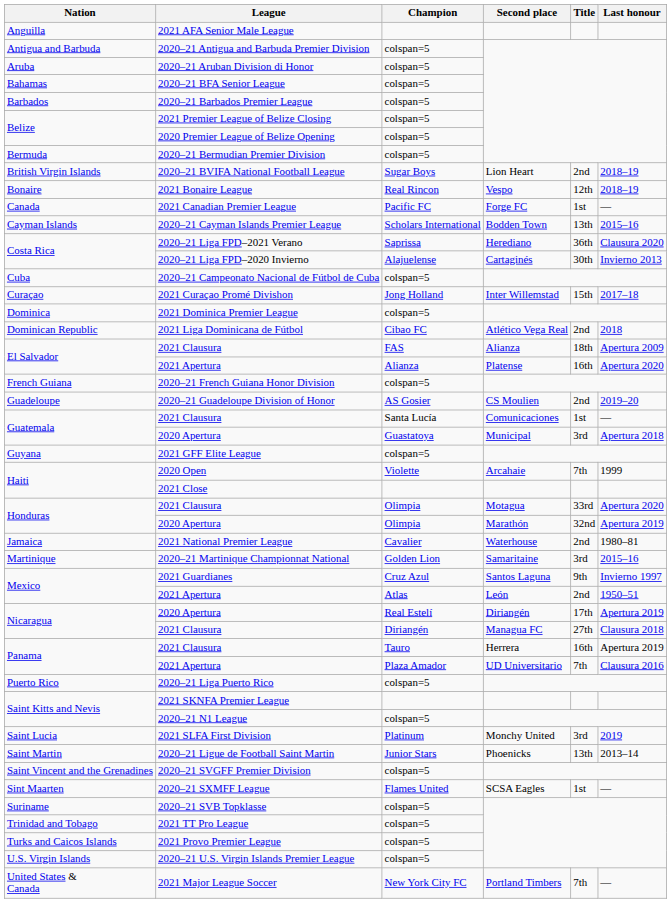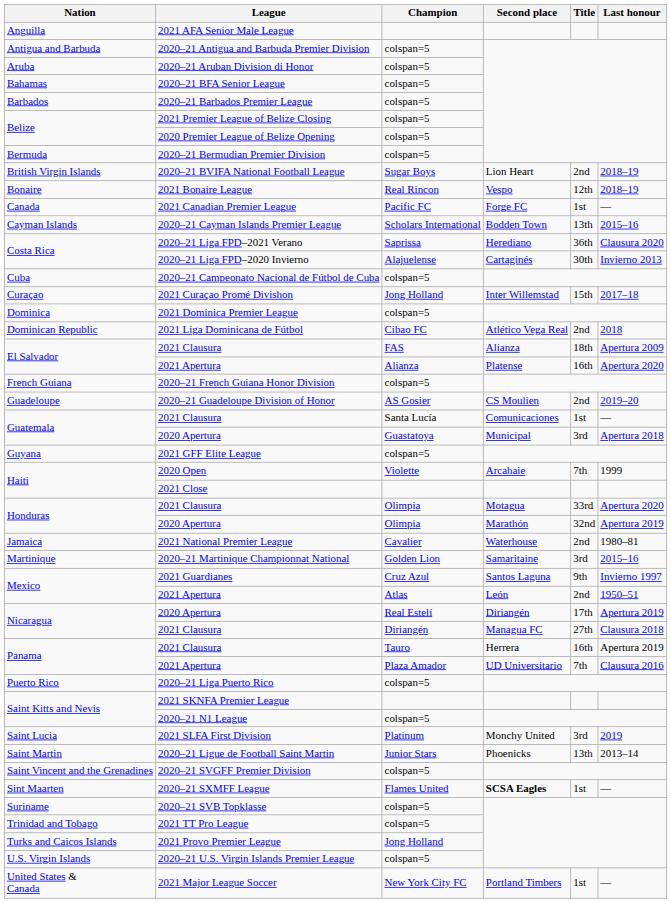(515, 788) normal -> (516, 788) bold
(407, 841) colspan=5 -> (414, 841) Jong Holland
(580, 883) 7th -> (580, 883) 1st
